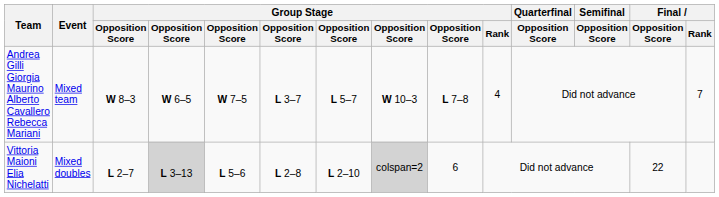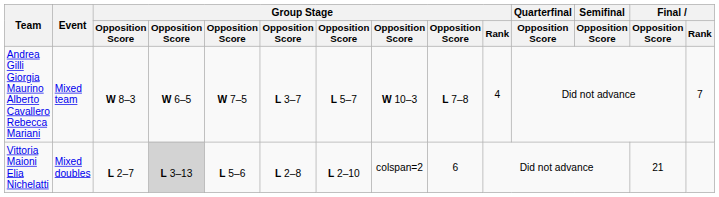(400, 168) lightgrey background -> (400, 168) no background
(658, 168) 22 -> (658, 168) 21
